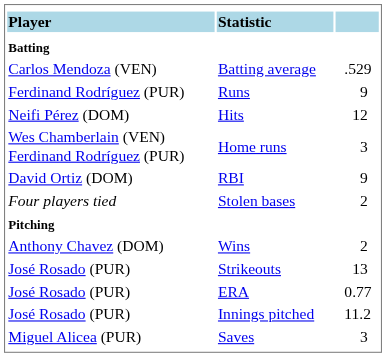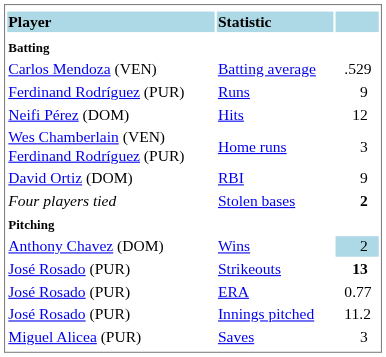(352, 201) normal -> (352, 201) bold
(352, 246) no background -> (352, 246) lightblue background
(352, 269) normal -> (352, 269) bold
